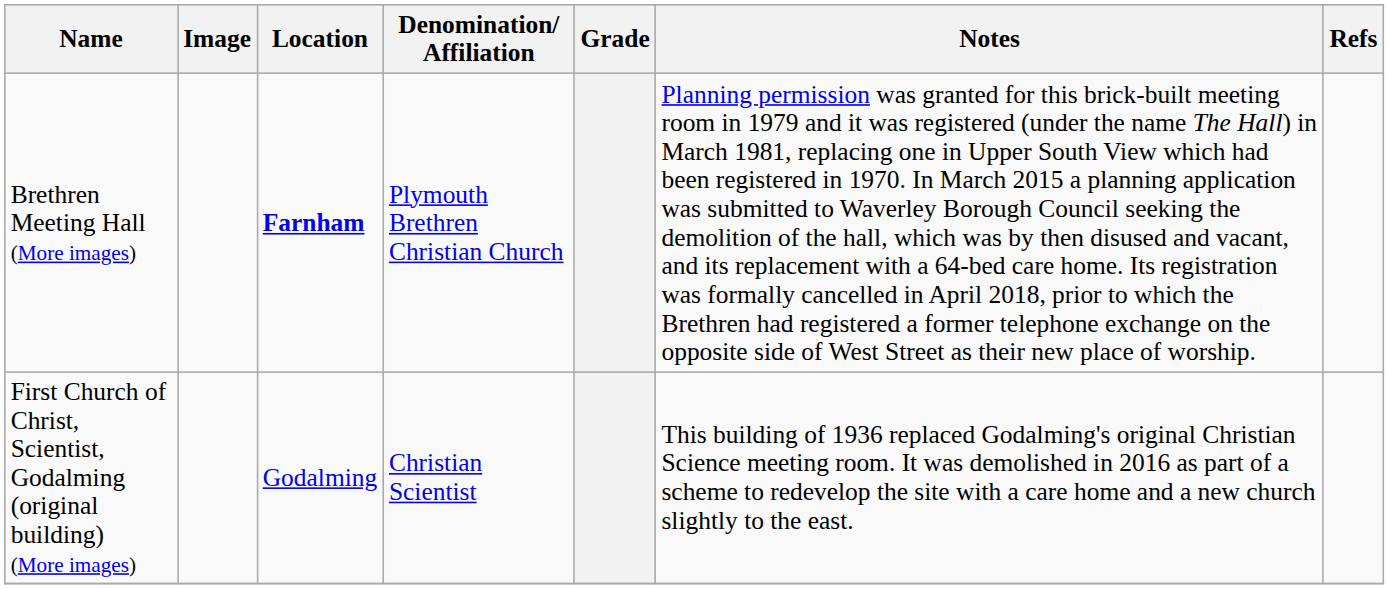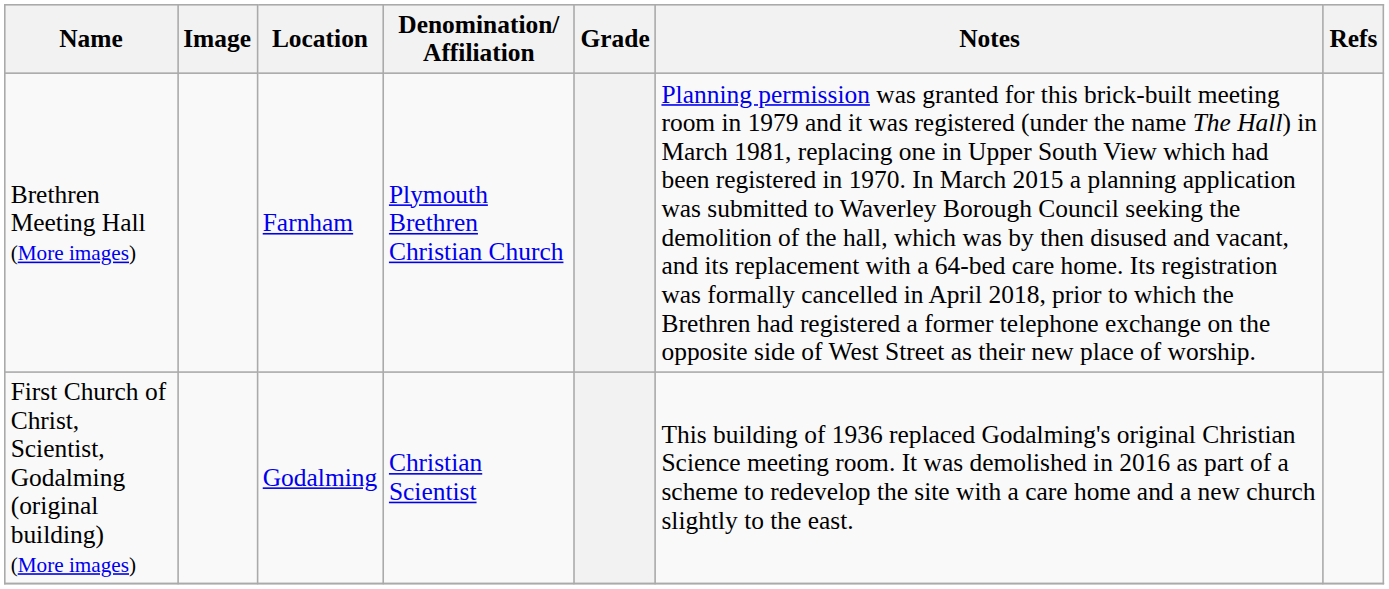(314, 222) bold -> (308, 222) normal
